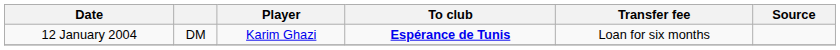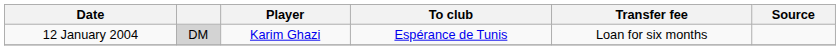(196, 34) no background -> (198, 34) lightgrey background
(450, 34) bold -> (451, 34) normal
